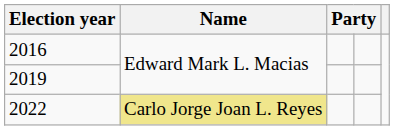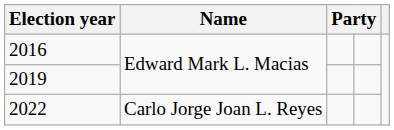(223, 109) khaki background -> (223, 109) no background
